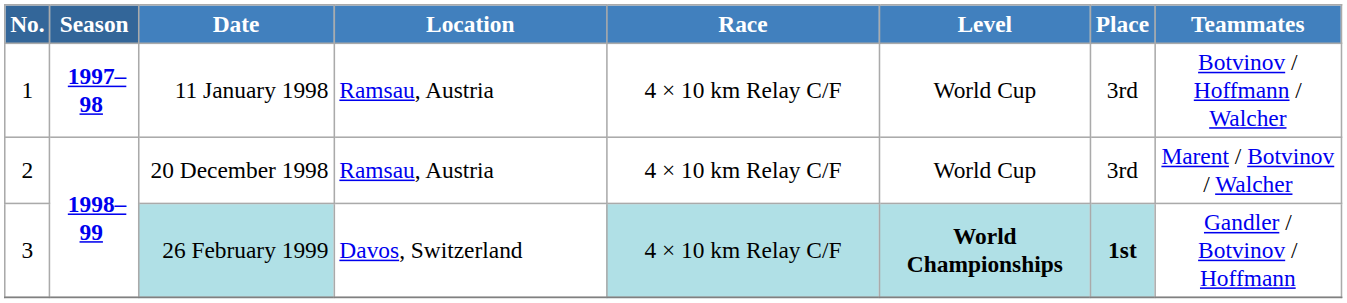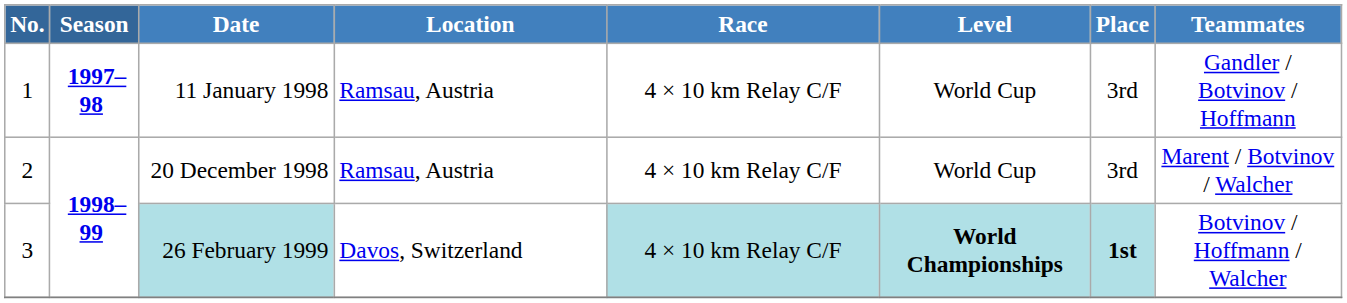(1248, 90) Botvinov / Hoffmann / Walcher -> (1248, 90) Gandler / Botvinov / Hoffmann
(1248, 250) Gandler / Botvinov / Hoffmann -> (1248, 250) Botvinov / Hoffmann / Walcher
